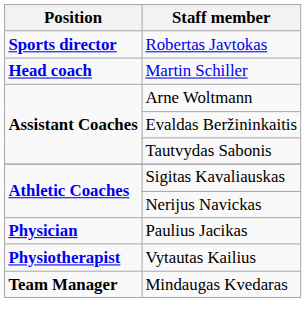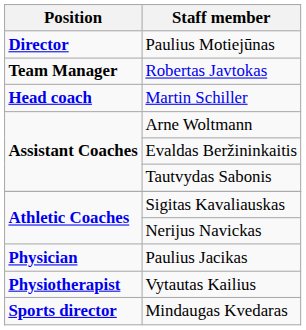+ row: (210, 44)
(63, 44) Sports director -> (63, 71) Team Manager
(63, 284) Team Manager -> (63, 310) Sports director
